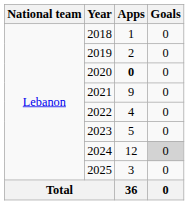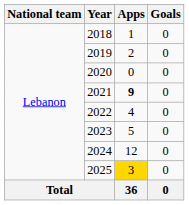(131, 72) bold -> (131, 72) normal
(131, 92) normal -> (131, 92) bold
(166, 151) lightgrey background -> (166, 151) no background
(131, 170) no background -> (131, 170) gold background
